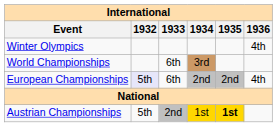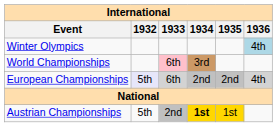(258, 46) no background -> (258, 46) lightblue background
(173, 63) no background -> (173, 63) pink background
(173, 79) no background -> (173, 79) lightgrey background
(258, 79) no background -> (258, 79) lightgrey background
(202, 113) normal -> (202, 113) bold
(230, 113) bold -> (230, 113) normal
